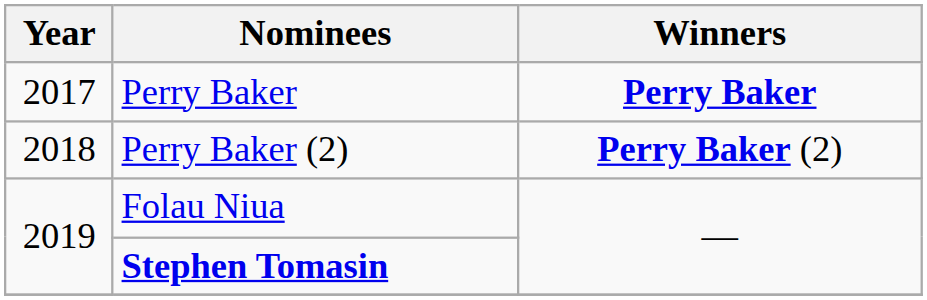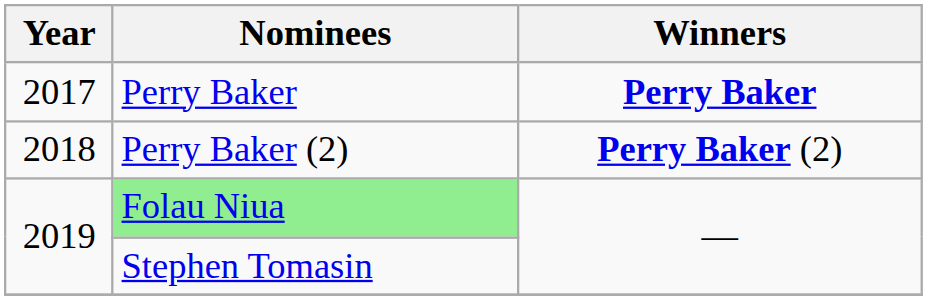(203, 206) no background -> (203, 206) lightgreen background
(255, 264) bold -> (247, 264) normal
